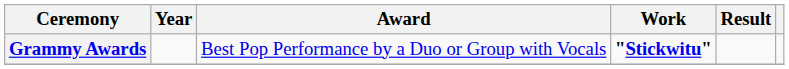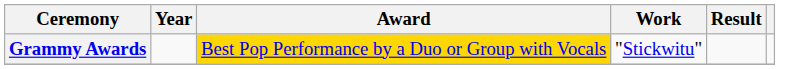(404, 49) no background -> (404, 49) gold background
(663, 49) bold -> (659, 49) normal
